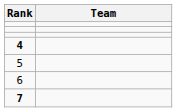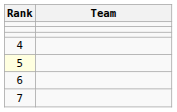(20, 46) bold -> (20, 46) normal
(20, 63) no background -> (20, 63) lightyellow background
(20, 98) bold -> (20, 98) normal
